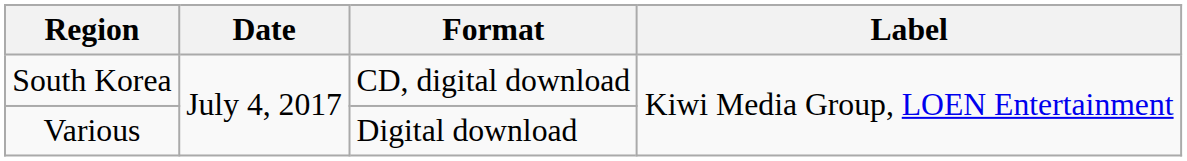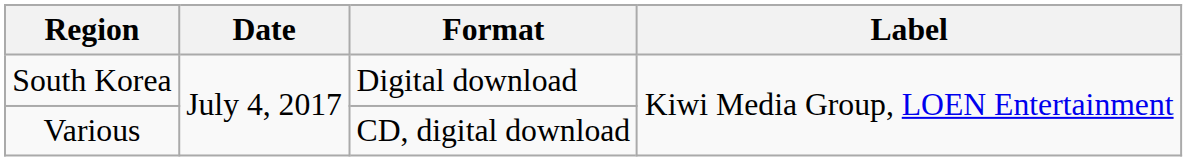(493, 79) CD, digital download -> (467, 79) Digital download
(467, 130) Digital download -> (493, 130) CD, digital download
